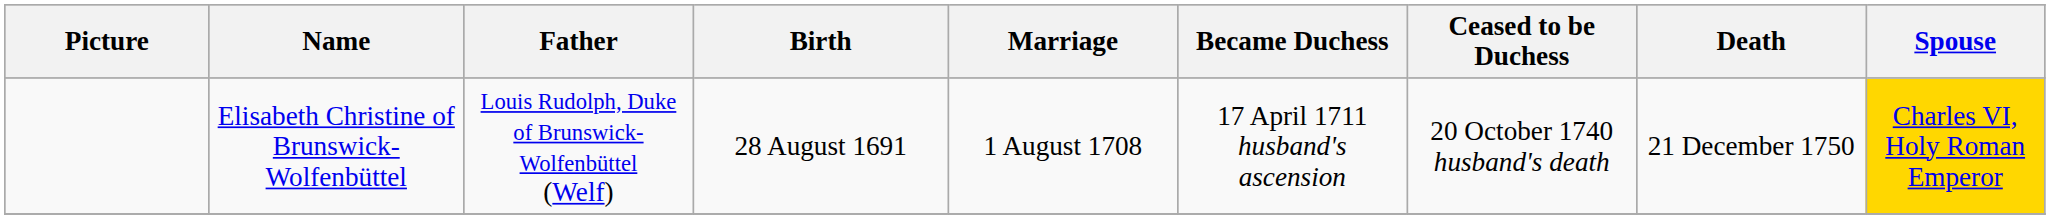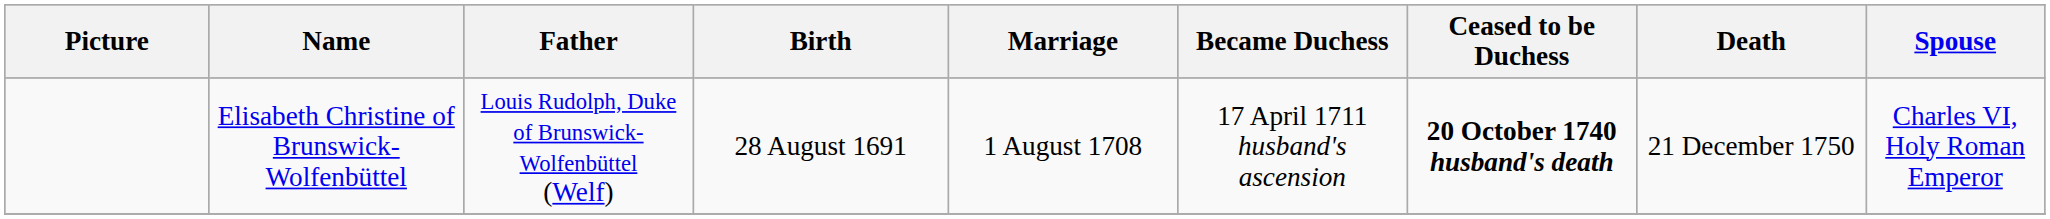(1522, 145) normal -> (1522, 145) bold
(1955, 145) gold background -> (1955, 145) no background
